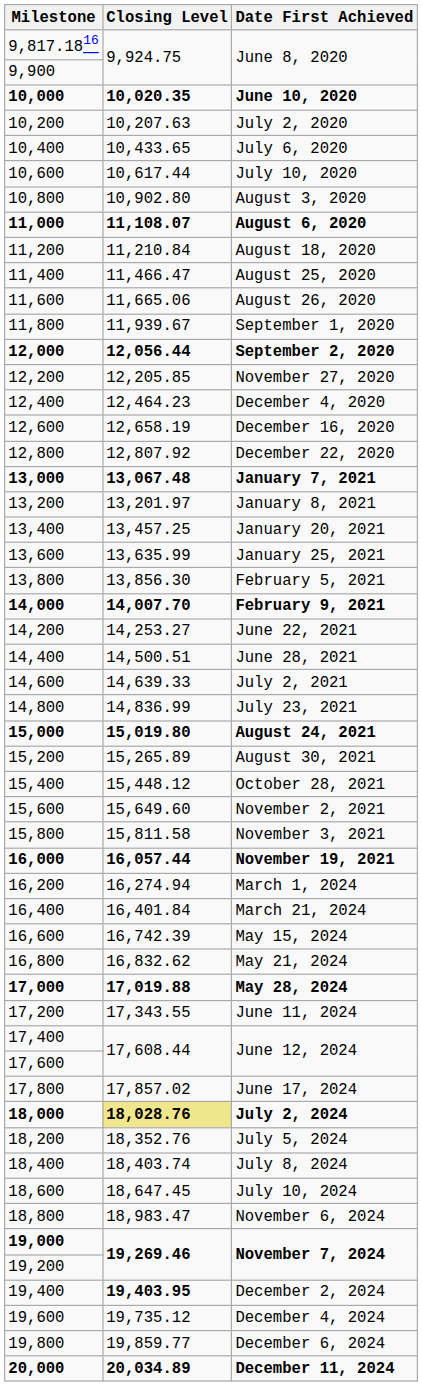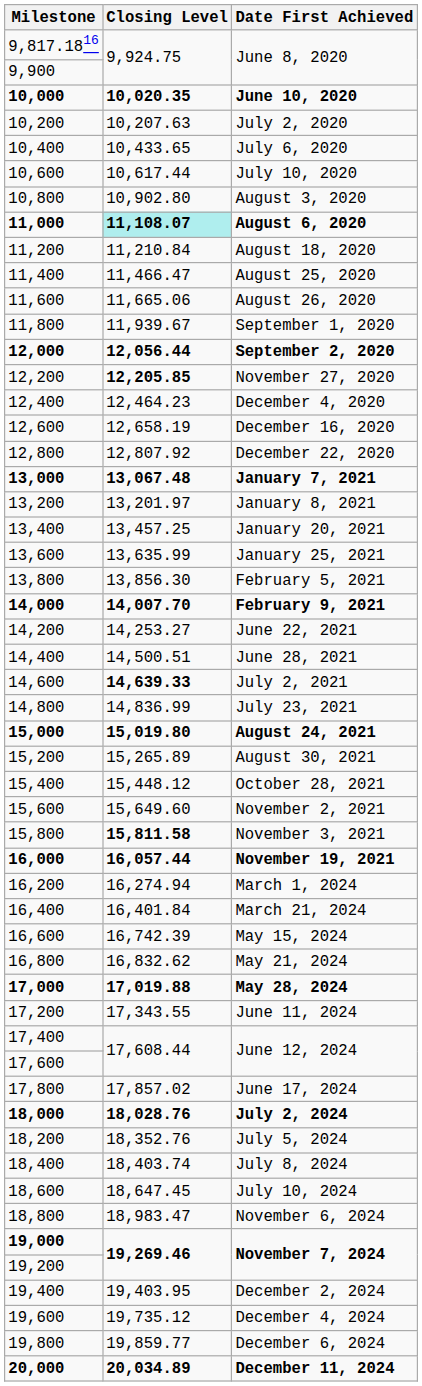(148, 225) no background -> (148, 225) paleturquoise background
(148, 377) normal -> (148, 377) bold
(148, 682) normal -> (148, 682) bold
(148, 835) normal -> (148, 835) bold
(148, 1115) khaki background -> (148, 1115) no background
(148, 1293) bold -> (148, 1293) normal
